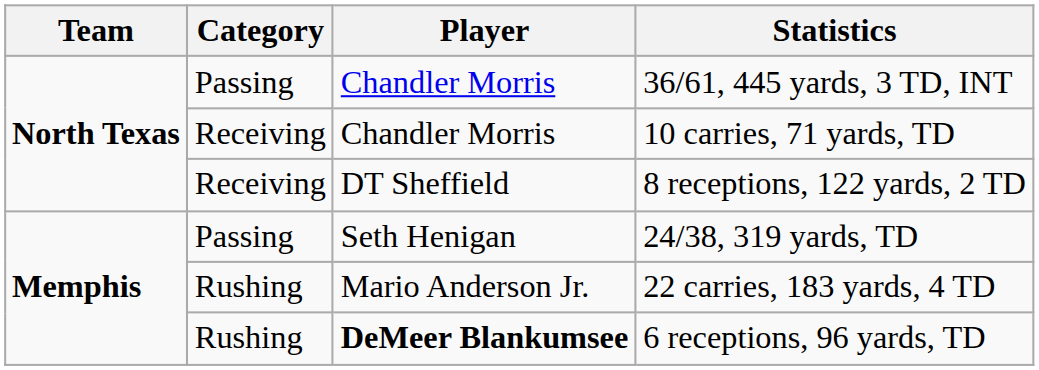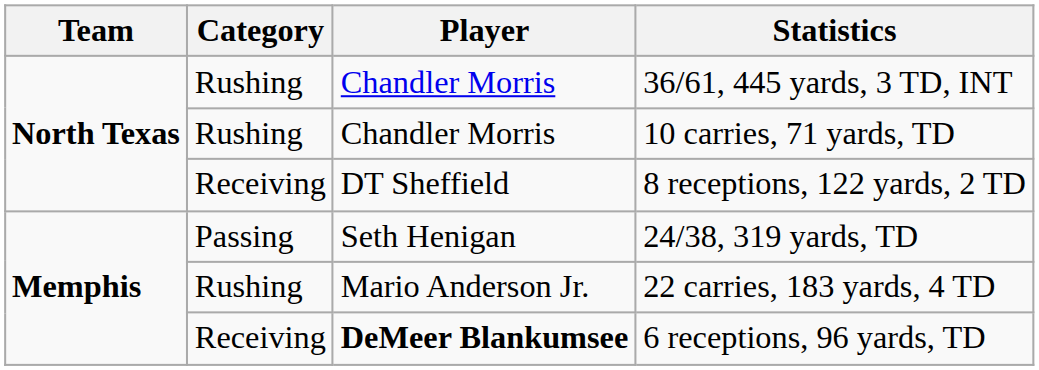(244, 81) Passing -> (249, 81) Rushing
(260, 132) Receiving -> (249, 132) Rushing
(249, 337) Rushing -> (260, 337) Receiving
